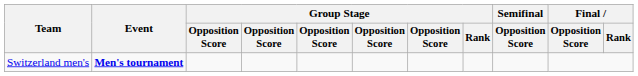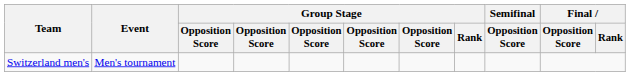(139, 62) bold -> (135, 62) normal
